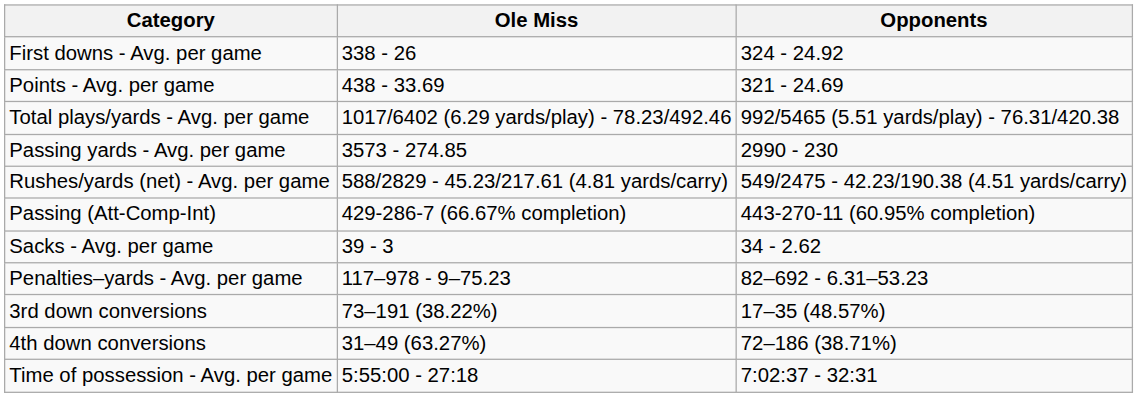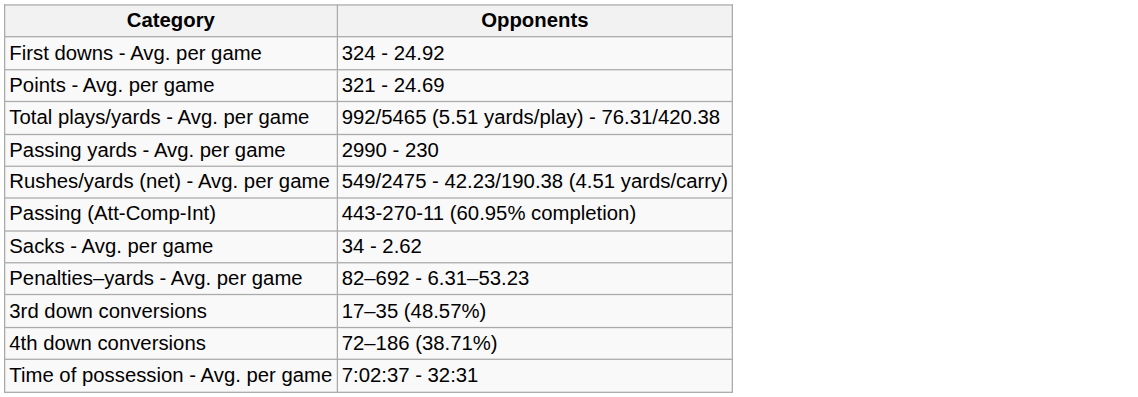- column: (537, 20)
